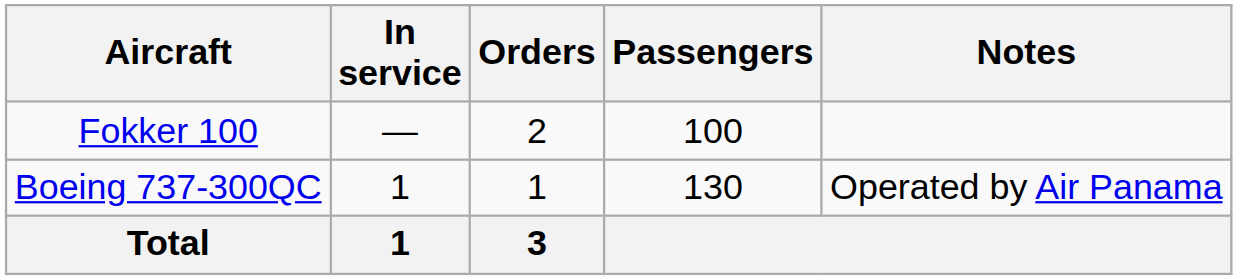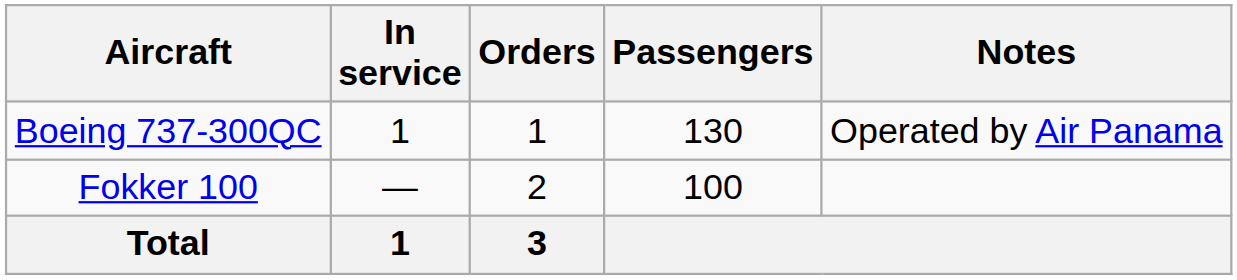rows swapped: (168, 186) <-> (168, 130)
